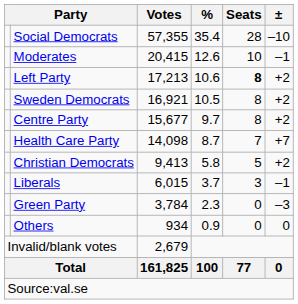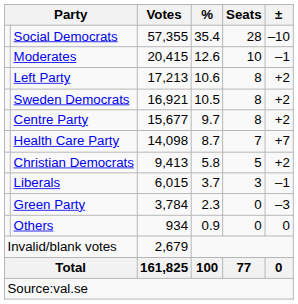(258, 78) bold -> (258, 78) normal
